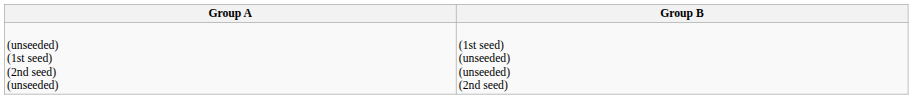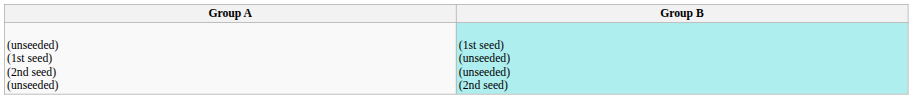(484, 65) no background -> (484, 65) paleturquoise background
